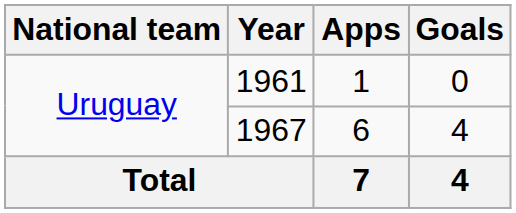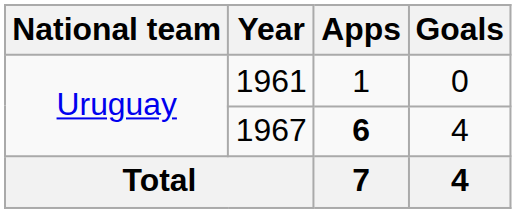(361, 130) normal -> (361, 130) bold
